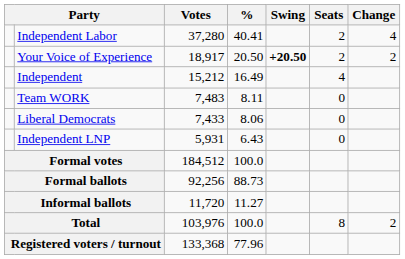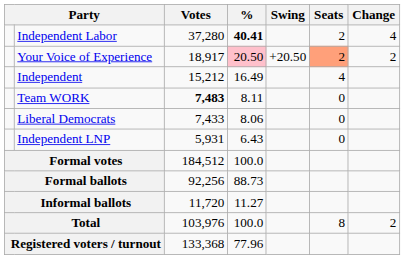(249, 35) normal -> (249, 35) bold
(249, 56) no background -> (249, 56) pink background
(288, 56) bold -> (288, 56) normal
(342, 56) no background -> (342, 56) lightsalmon background
(210, 98) normal -> (210, 98) bold
